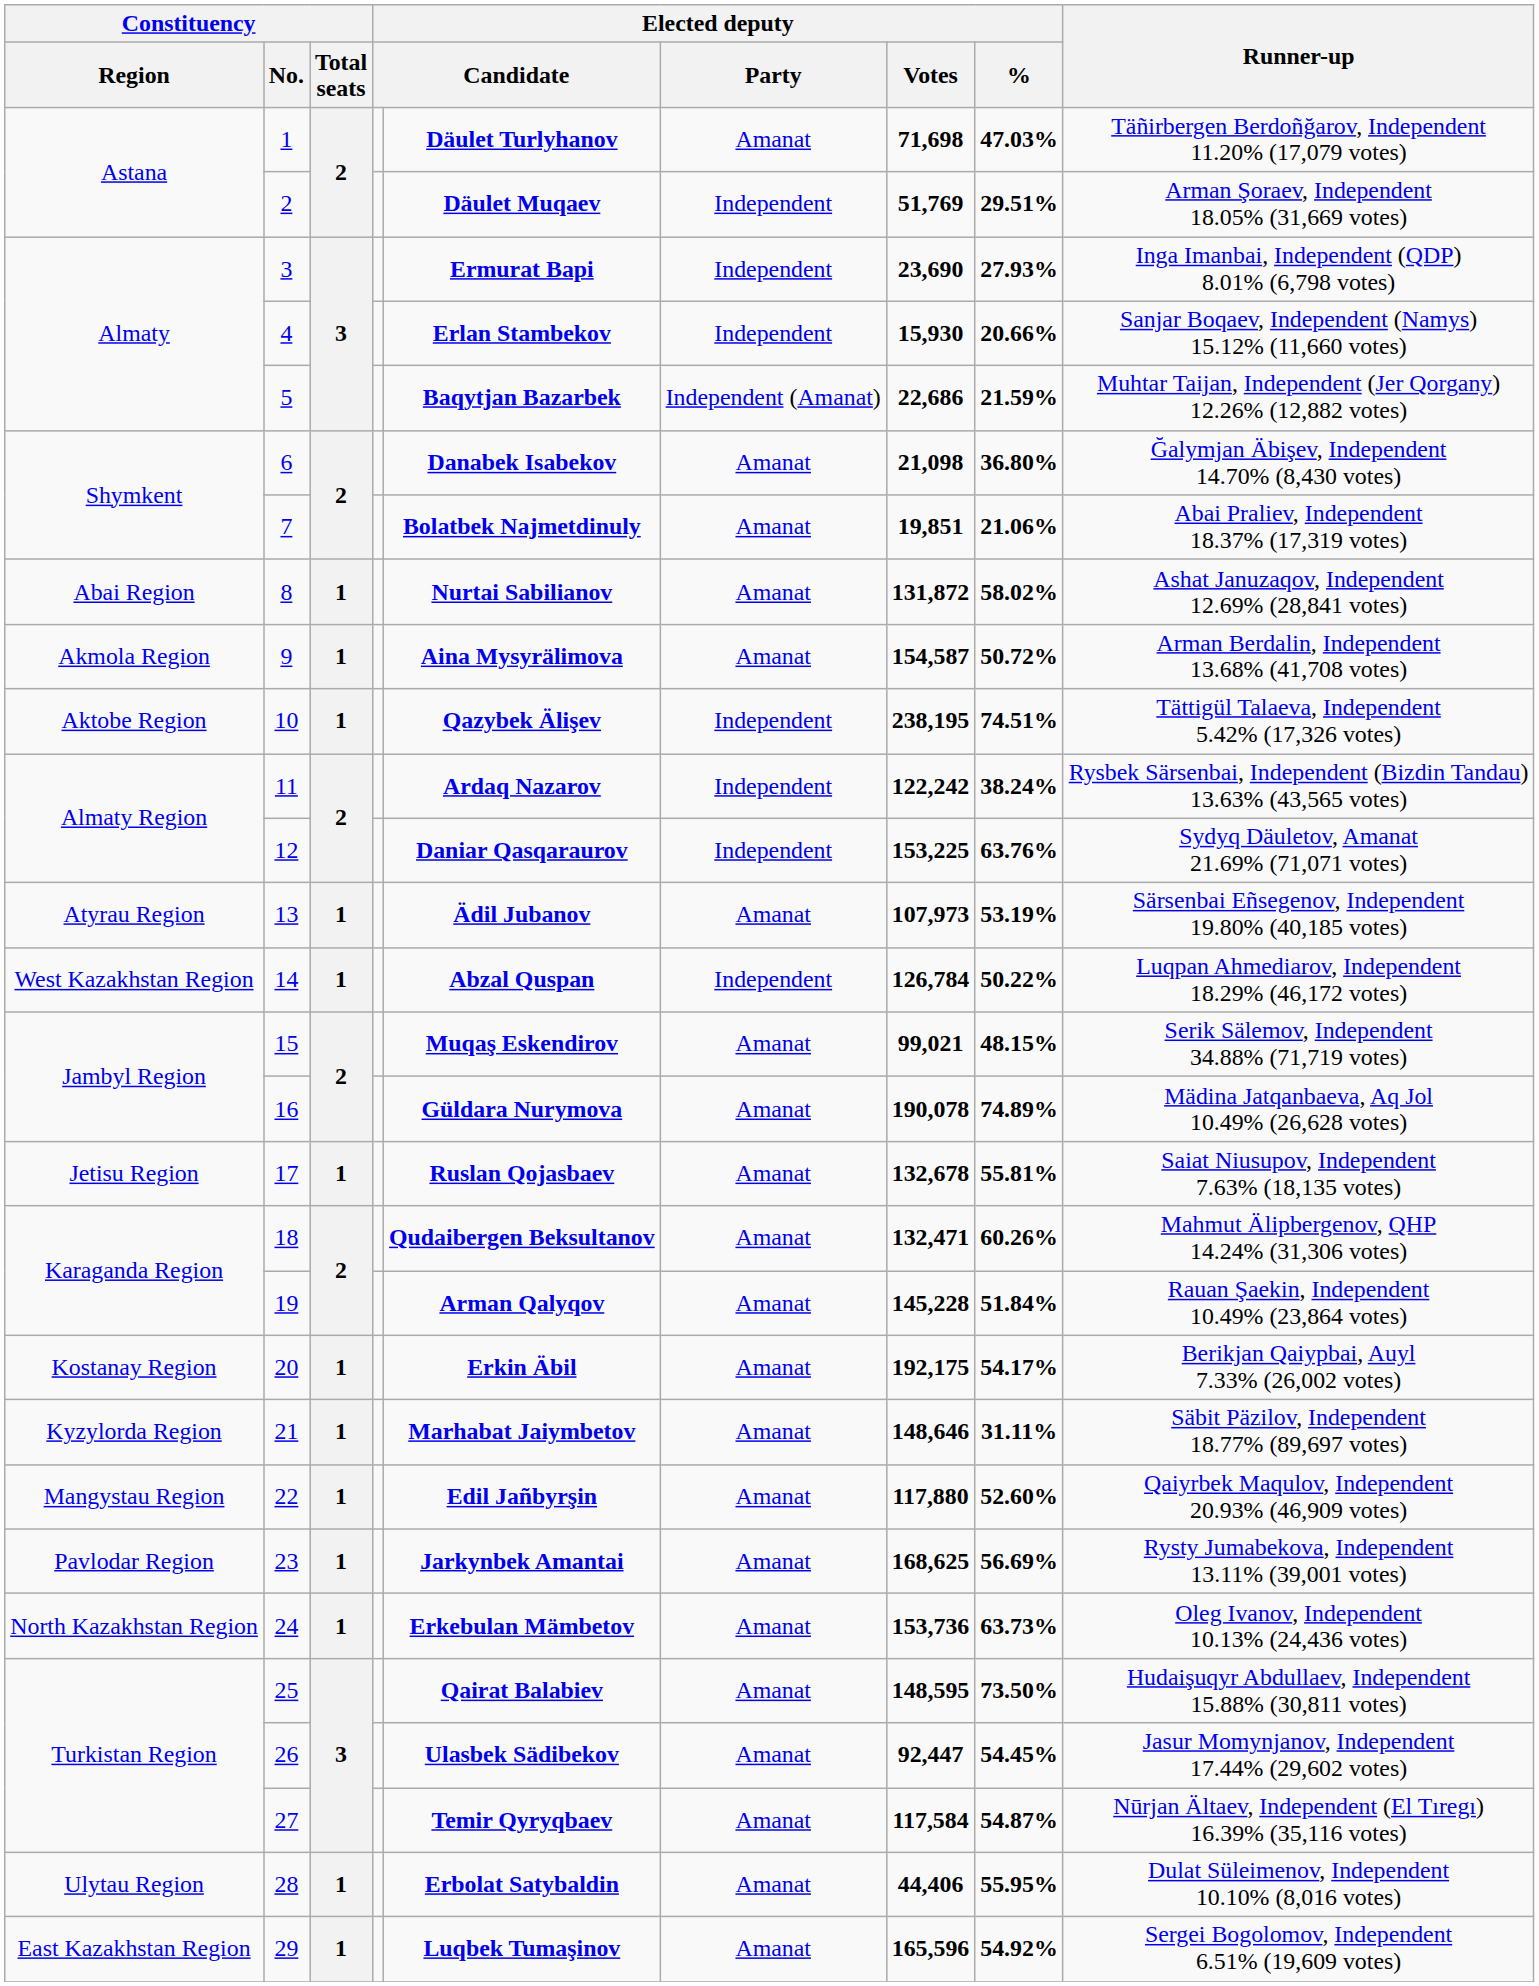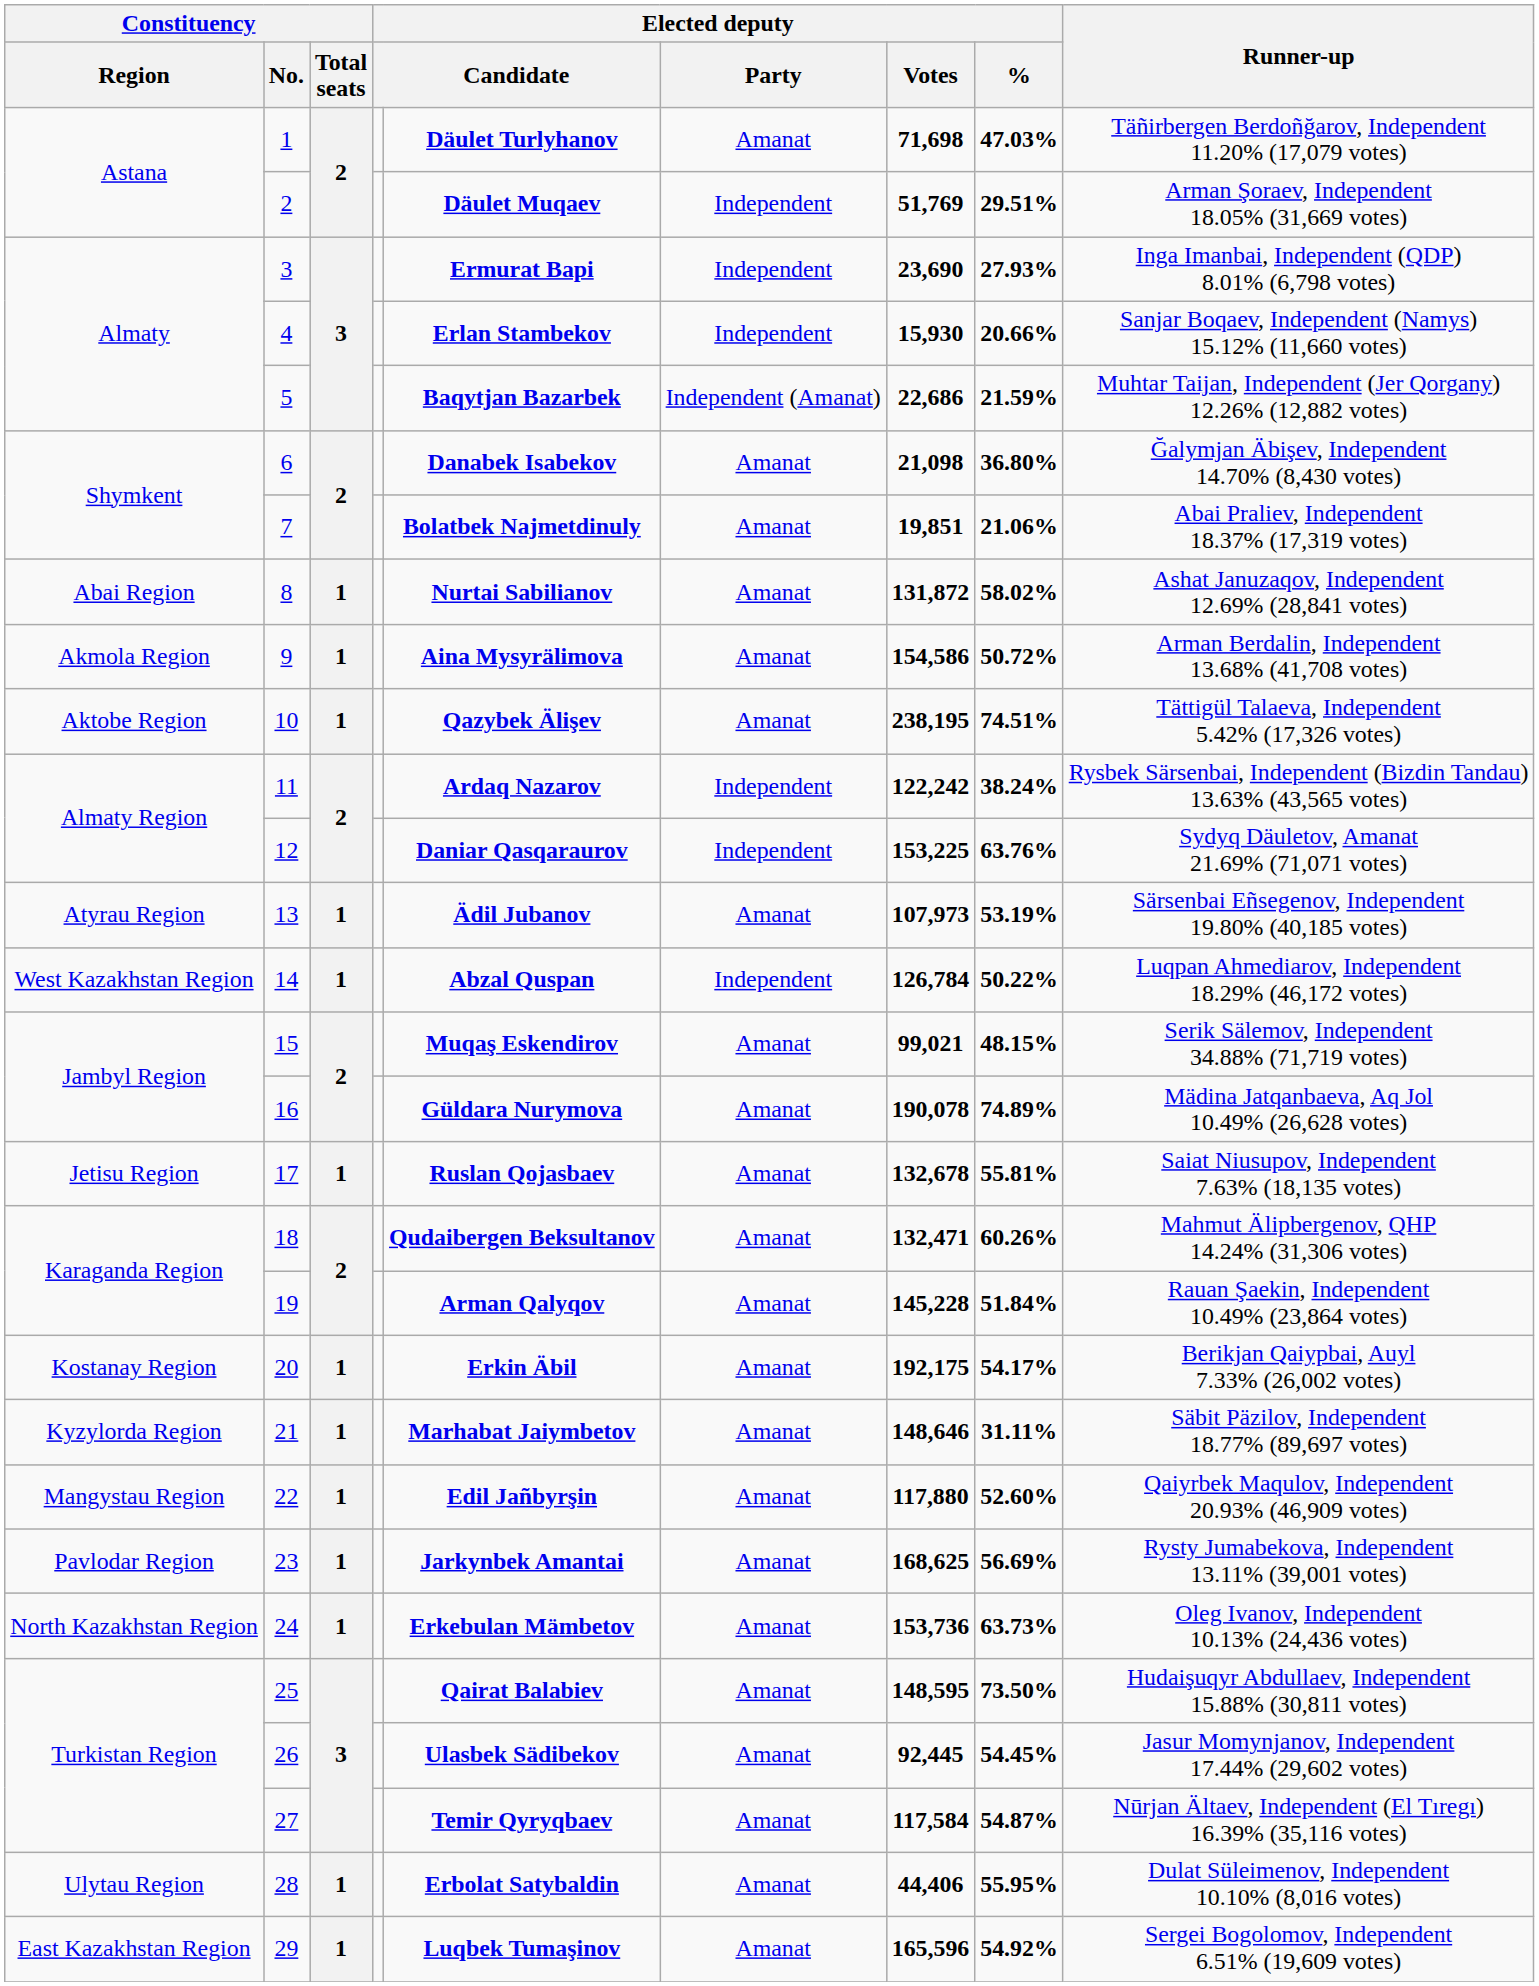(931, 656) 154,587 -> (931, 656) 154,586
(773, 720) Independent -> (773, 720) Amanat
(931, 1754) 92,447 -> (931, 1754) 92,445
